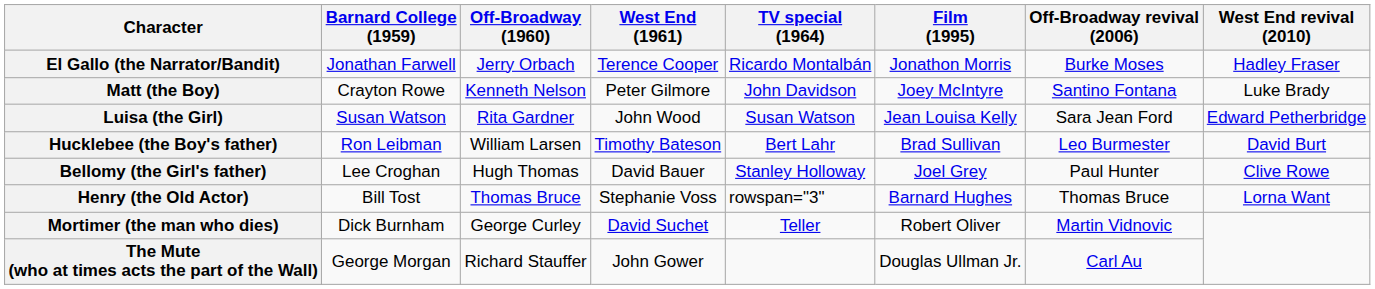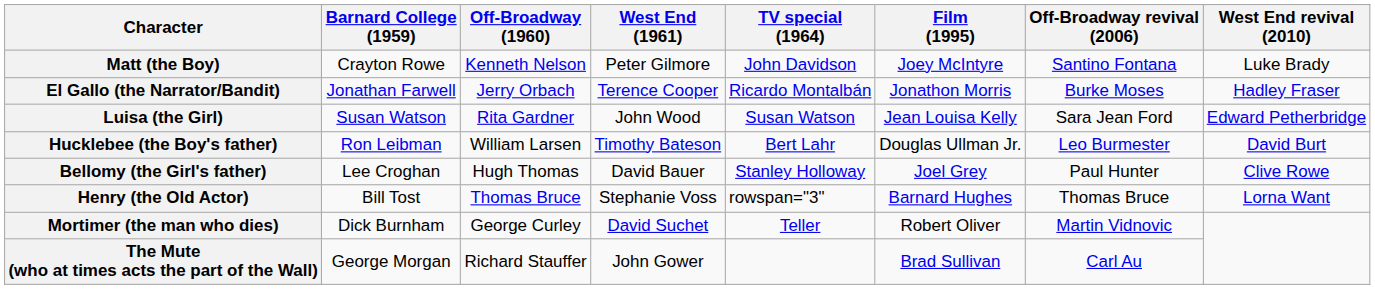rows swapped: (163, 63) <-> (163, 90)
(950, 144) Brad Sullivan -> (950, 144) Douglas Ullman Jr.
(950, 261) Douglas Ullman Jr. -> (950, 261) Brad Sullivan
